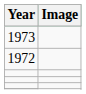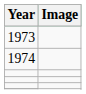(21, 59) 1972 -> (21, 59) 1974
